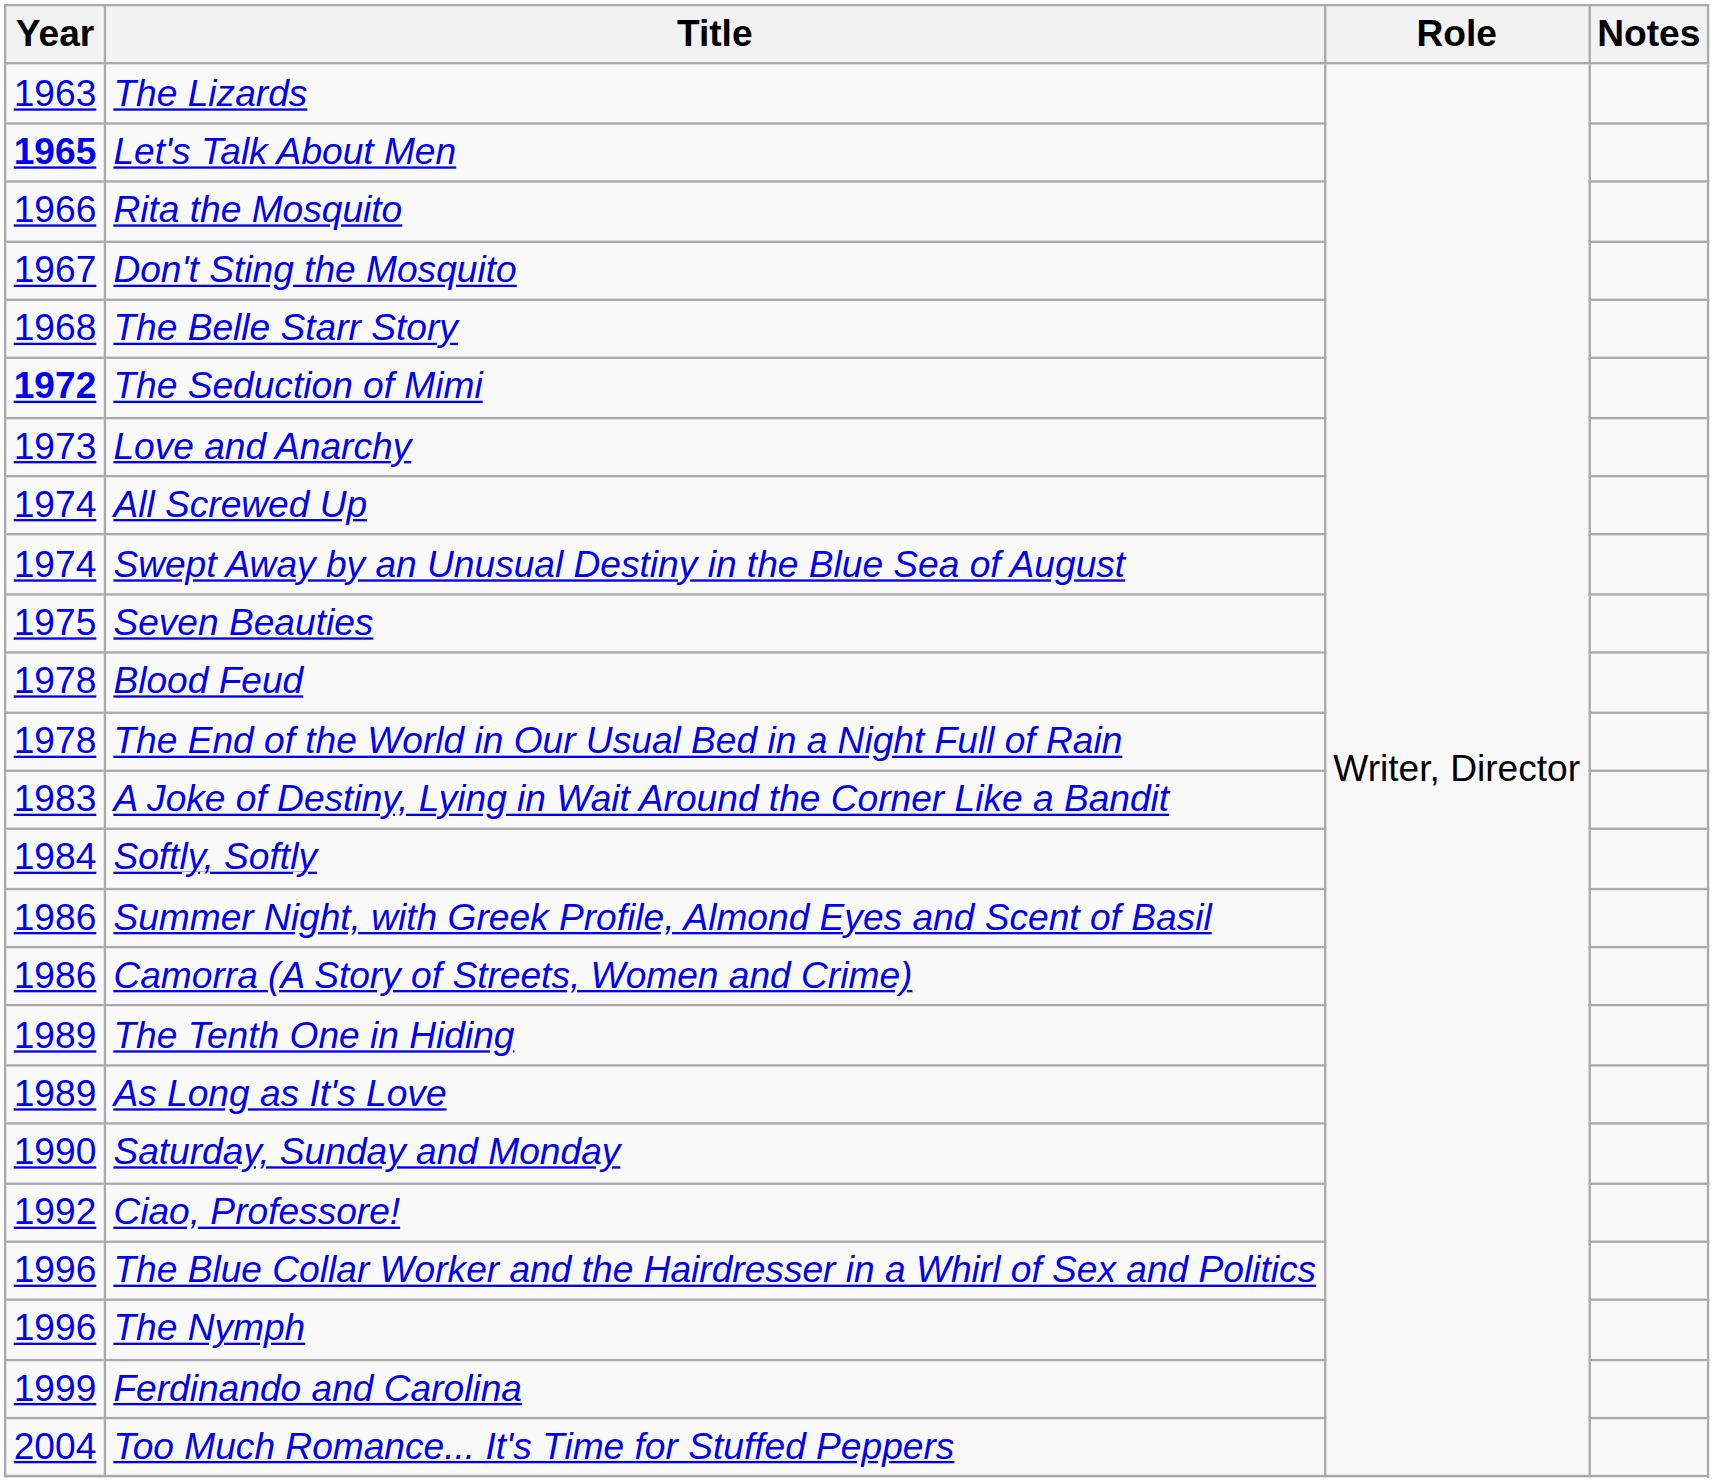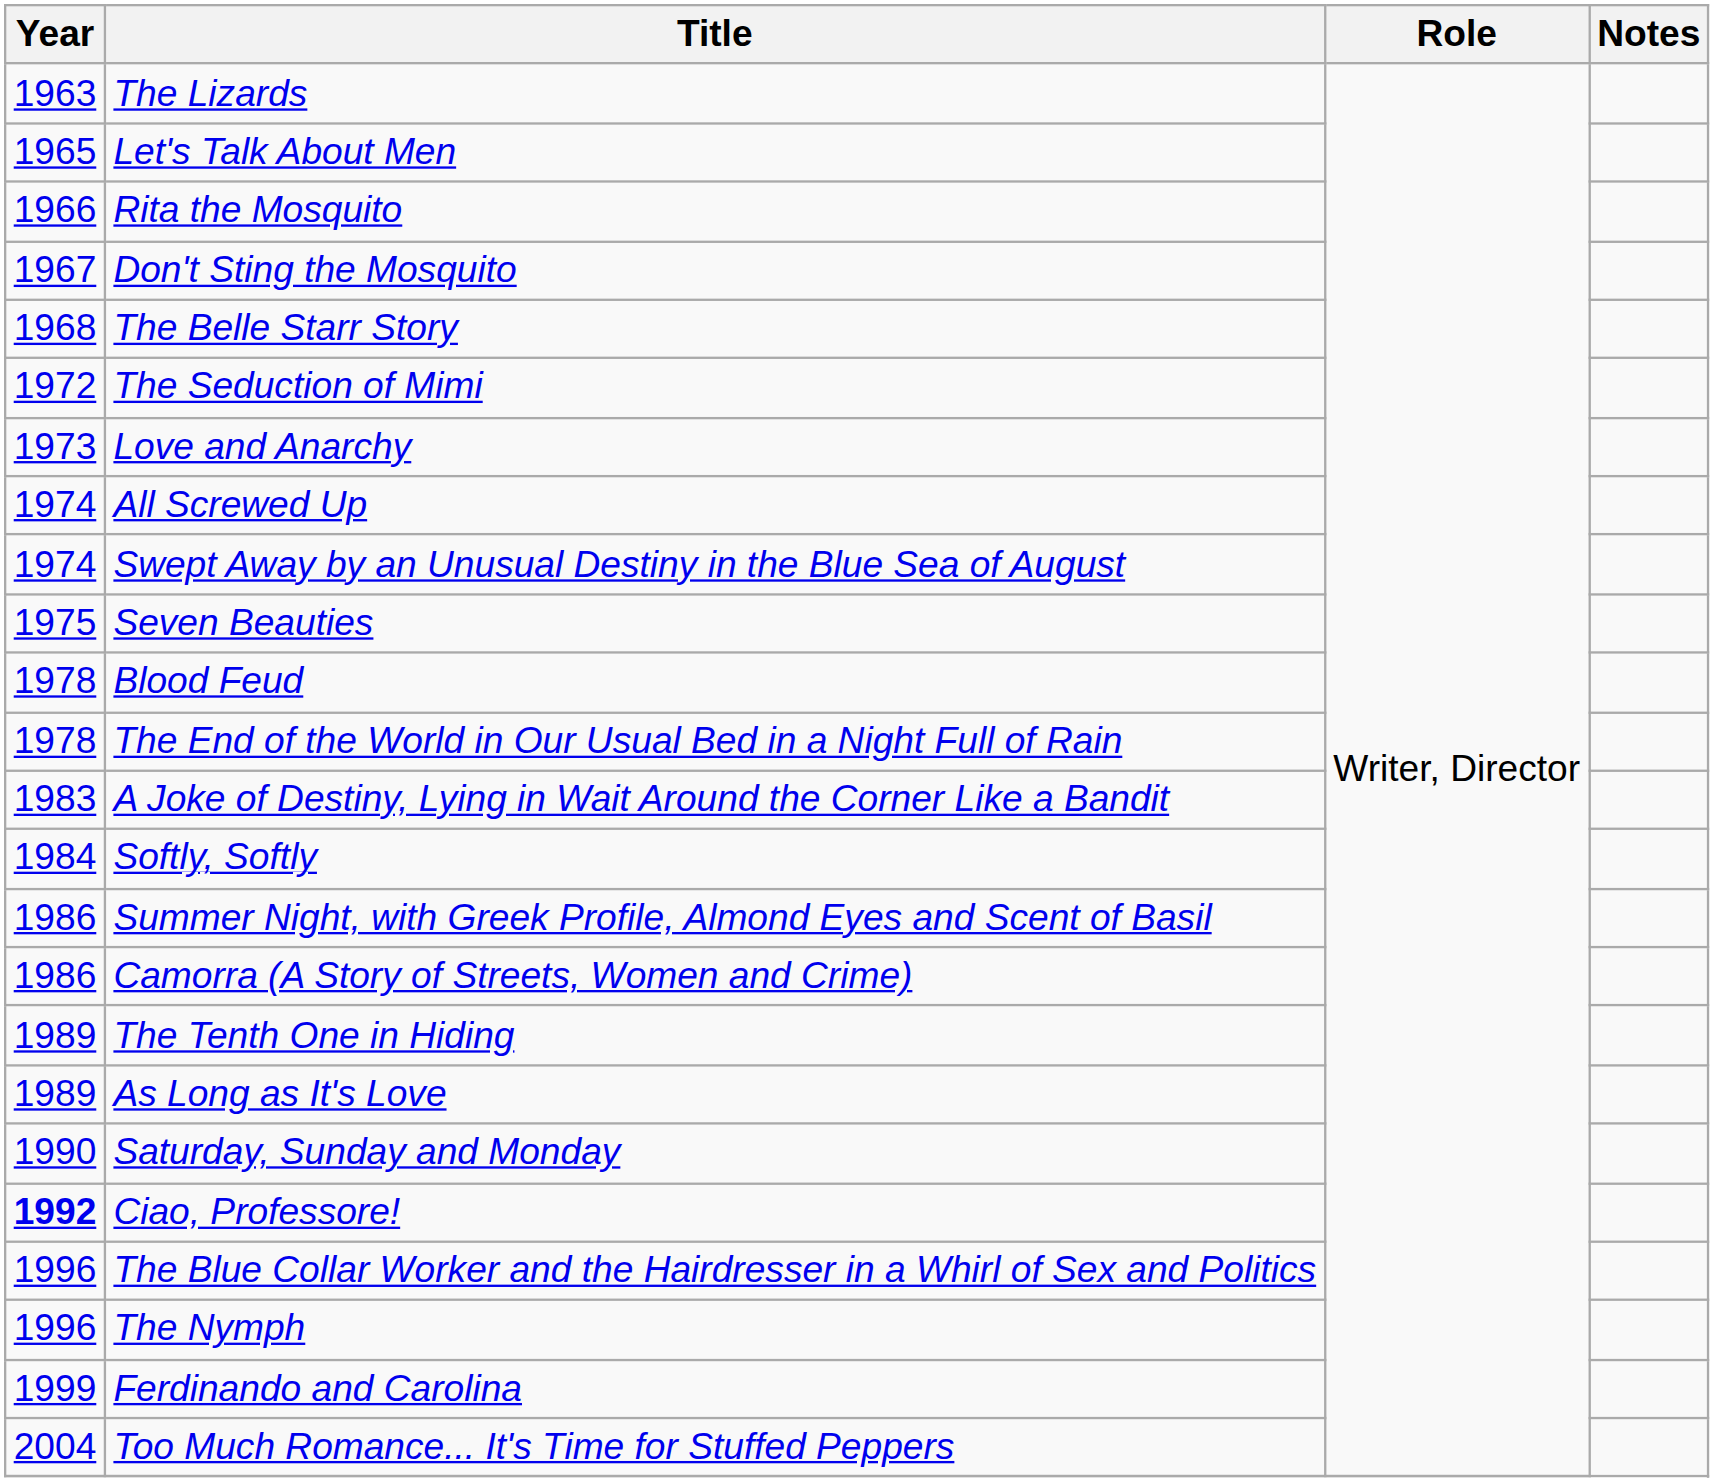(55, 151) bold -> (55, 151) normal
(55, 387) bold -> (55, 387) normal
(55, 1211) normal -> (55, 1211) bold
